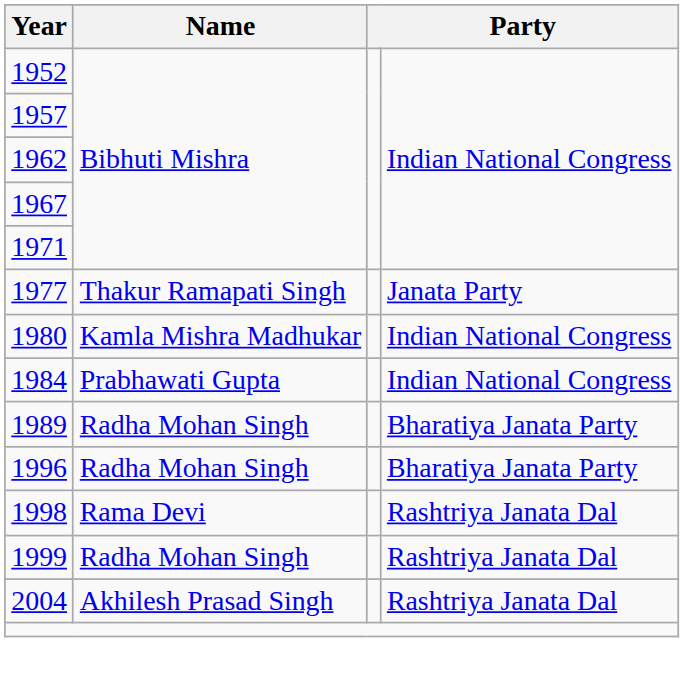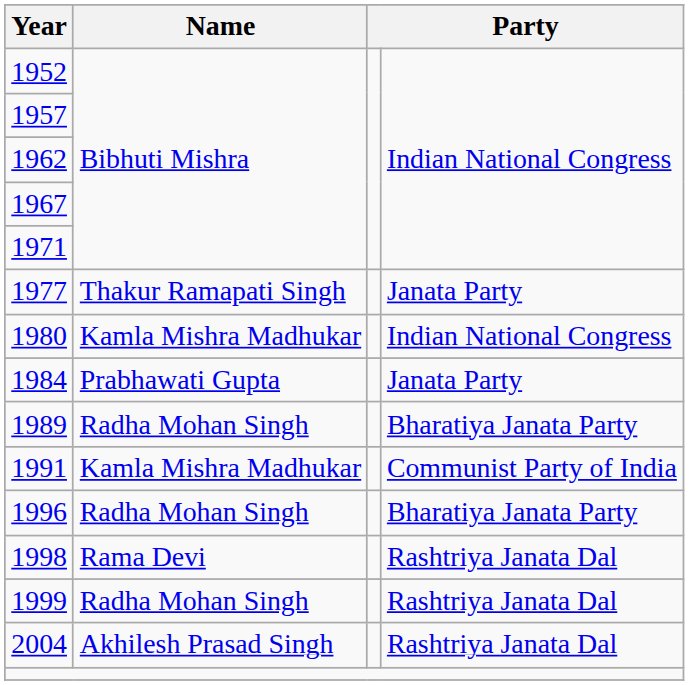(529, 379) Indian National Congress -> (455, 379) Janata Party
+ row: (39, 468)
